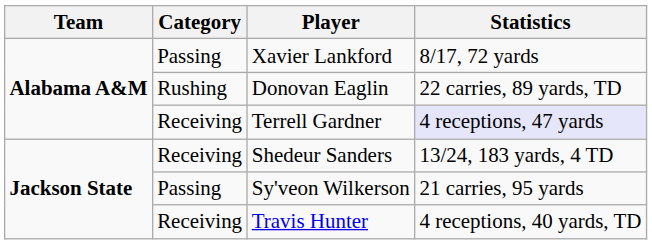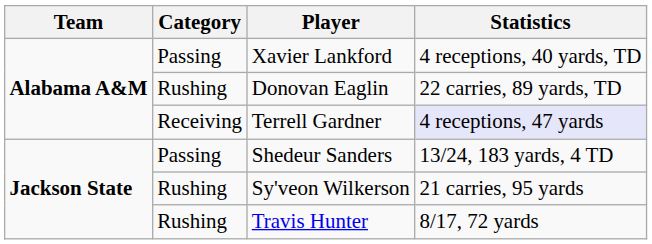(479, 55) 8/17, 72 yards -> (530, 55) 4 receptions, 40 yards, TD
(200, 155) Receiving -> (189, 155) Passing
(189, 188) Passing -> (192, 188) Rushing
(200, 221) Receiving -> (192, 221) Rushing
(530, 221) 4 receptions, 40 yards, TD -> (479, 221) 8/17, 72 yards
